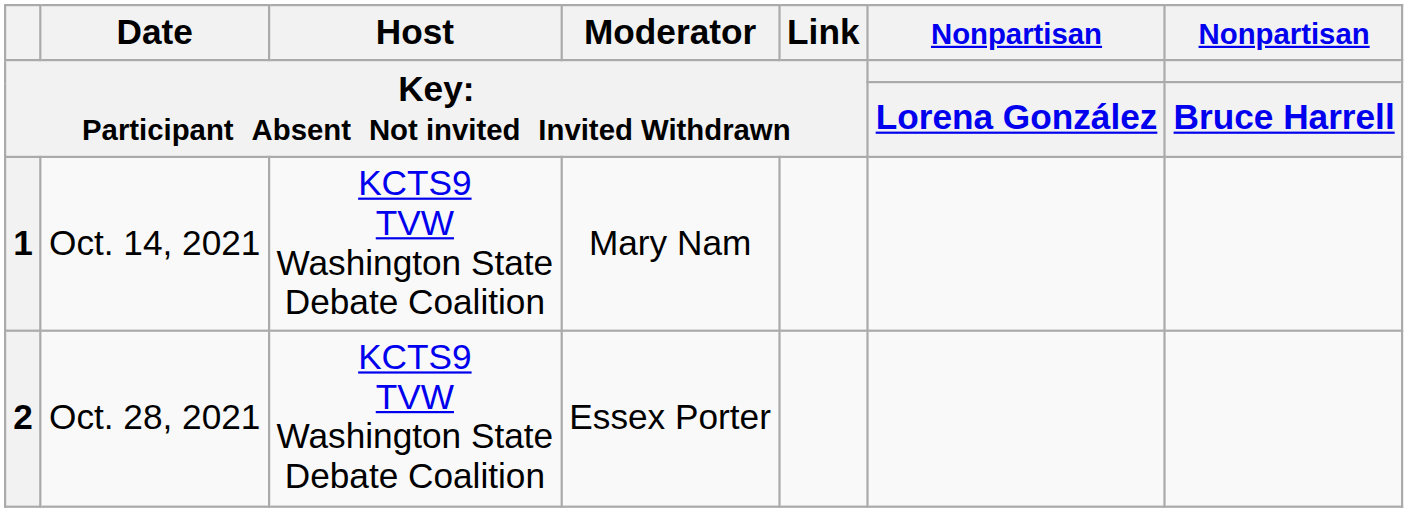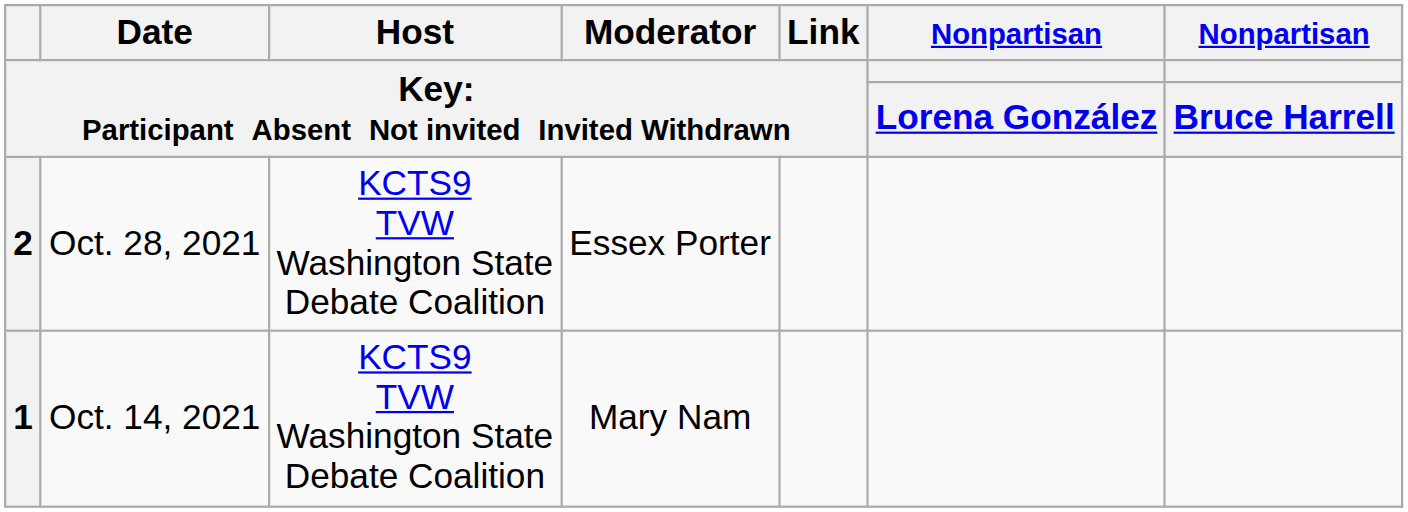rows swapped: (23, 243) <-> (23, 417)
